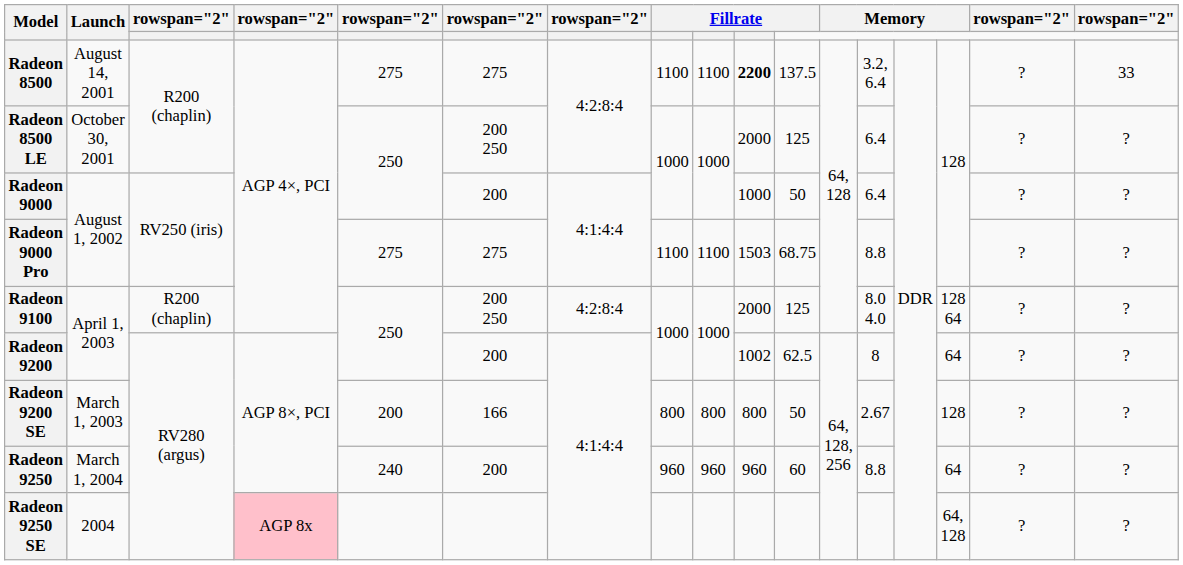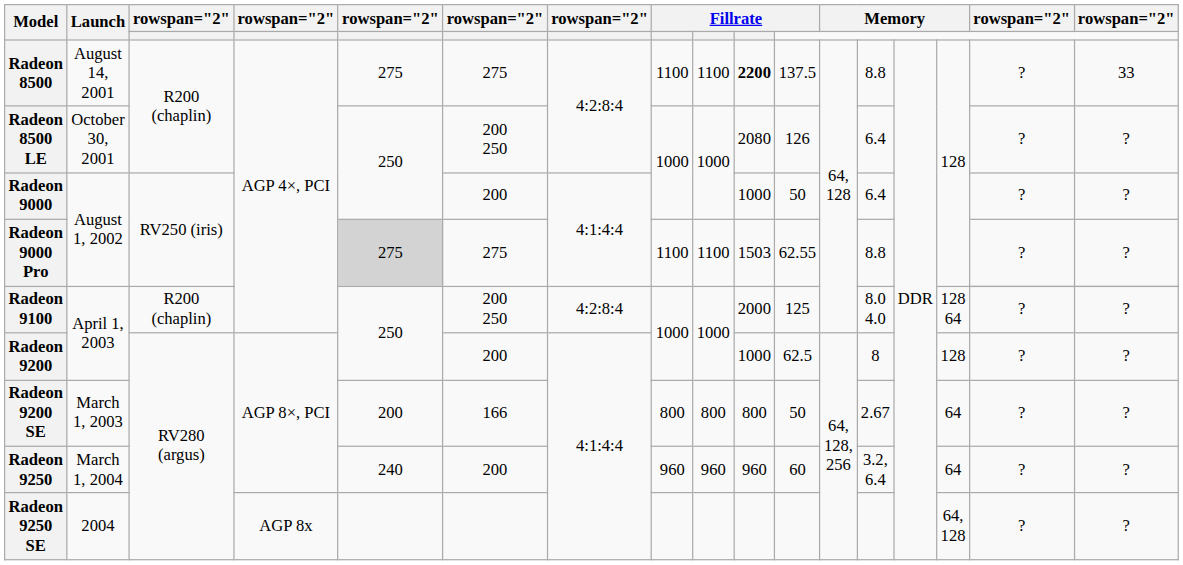(875, 72) 3.2, 6.4 -> (875, 72) 8.8
(754, 138) 2000 -> (754, 138) 2080
(797, 138) 125 -> (797, 138) 126
(390, 252) no background -> (390, 252) lightgrey background
(797, 252) 68.75 -> (797, 252) 62.55
(754, 355) 1002 -> (754, 355) 1000
(953, 355) 64 -> (953, 355) 128
(953, 412) 128 -> (953, 412) 64
(875, 469) 8.8 -> (875, 469) 3.2, 6.4
(286, 525) pink background -> (286, 525) no background
